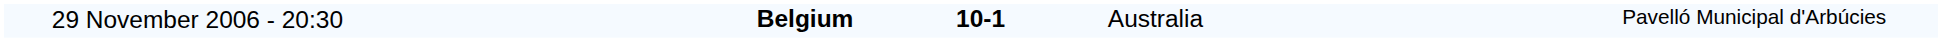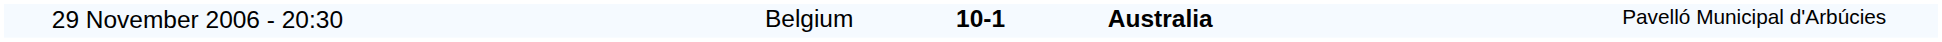(805, 19) bold -> (809, 19) normal
(1155, 19) normal -> (1160, 19) bold
